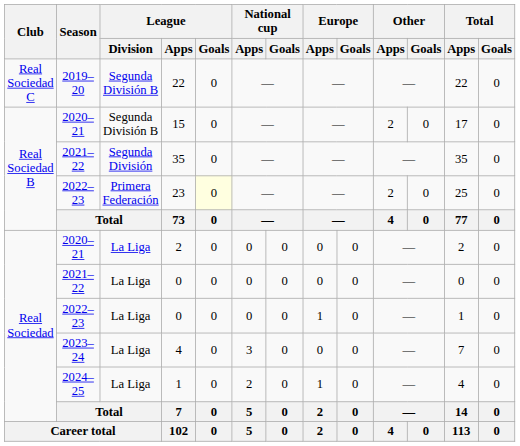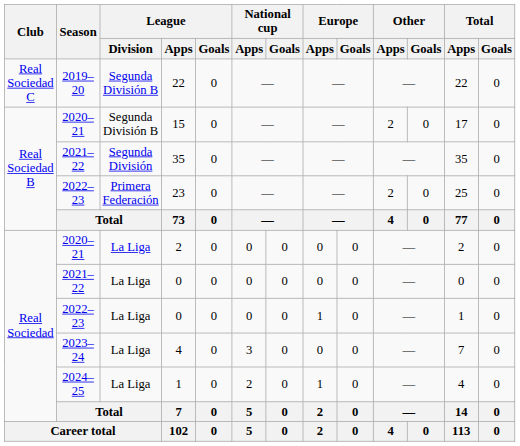(214, 192) lightyellow background -> (214, 192) no background
